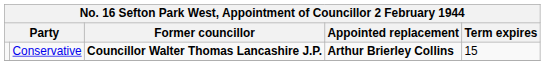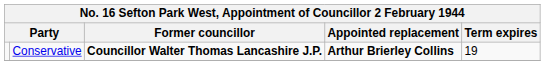(471, 51) 15 -> (471, 51) 19
